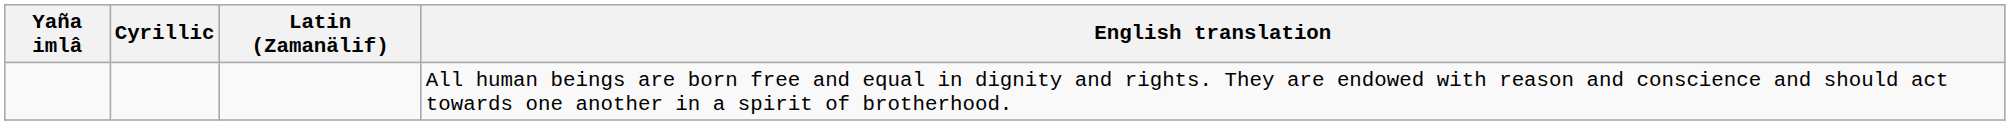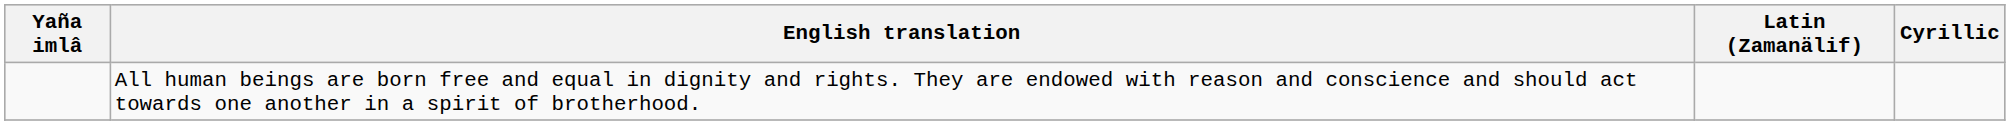columns swapped: (165, 34) <-> (1213, 34)
